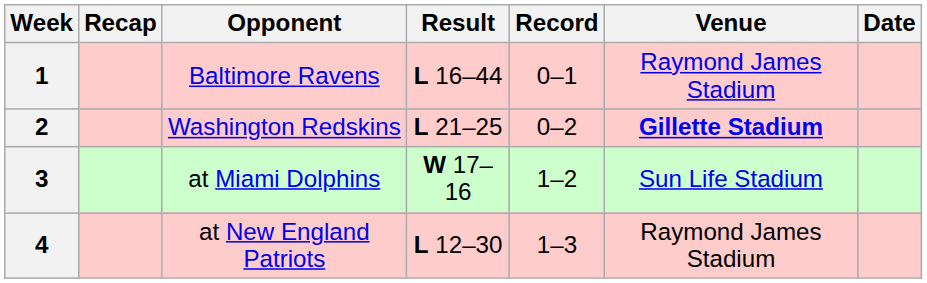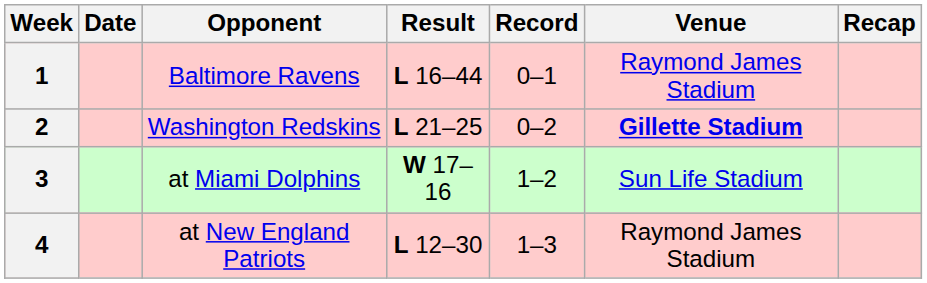columns swapped: (890, 23) <-> (120, 23)
